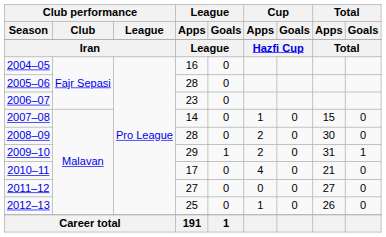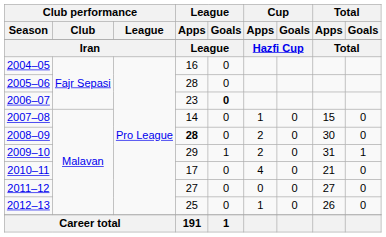(226, 100) normal -> (226, 100) bold
(192, 135) normal -> (192, 135) bold
